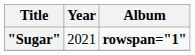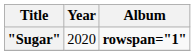(82, 38) 2021 -> (82, 38) 2020
